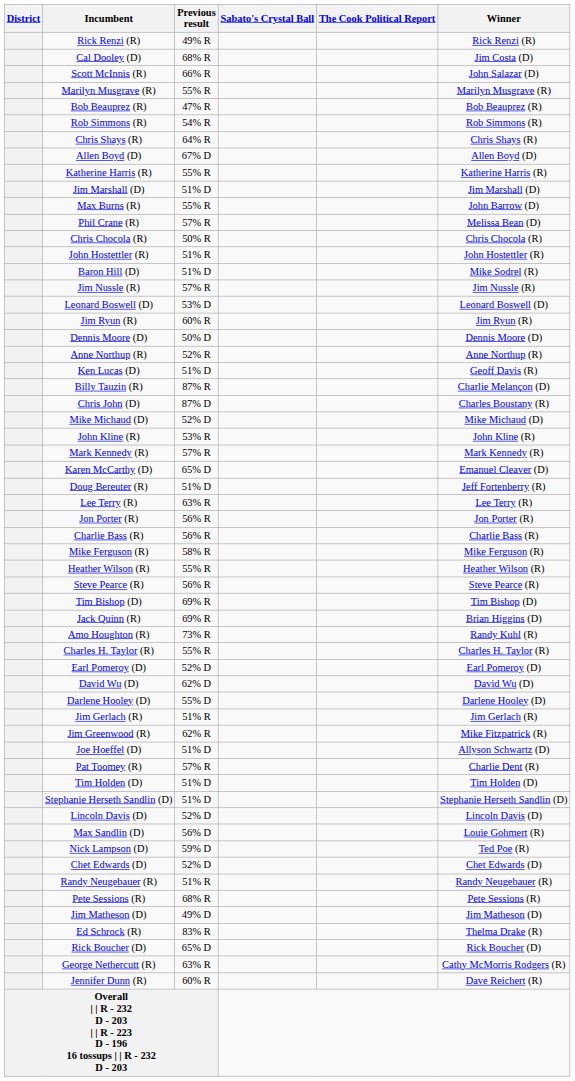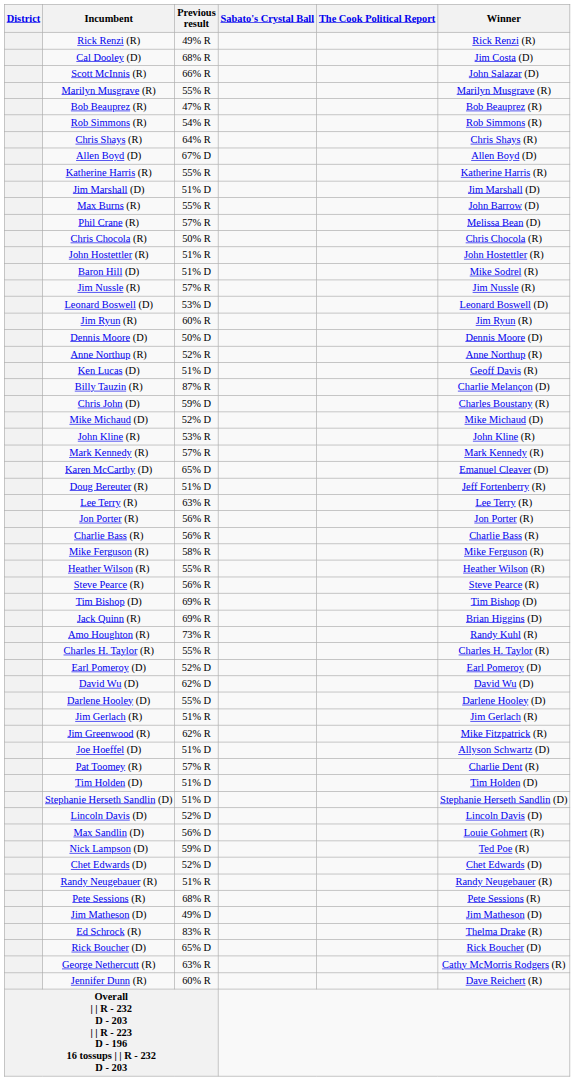(196, 403) 87% D -> (196, 403) 59% D
